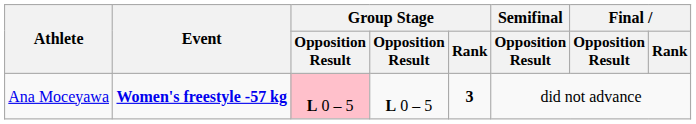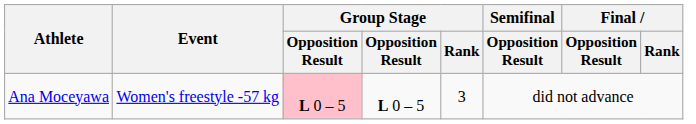(202, 96) bold -> (198, 96) normal
(470, 96) bold -> (462, 96) normal
